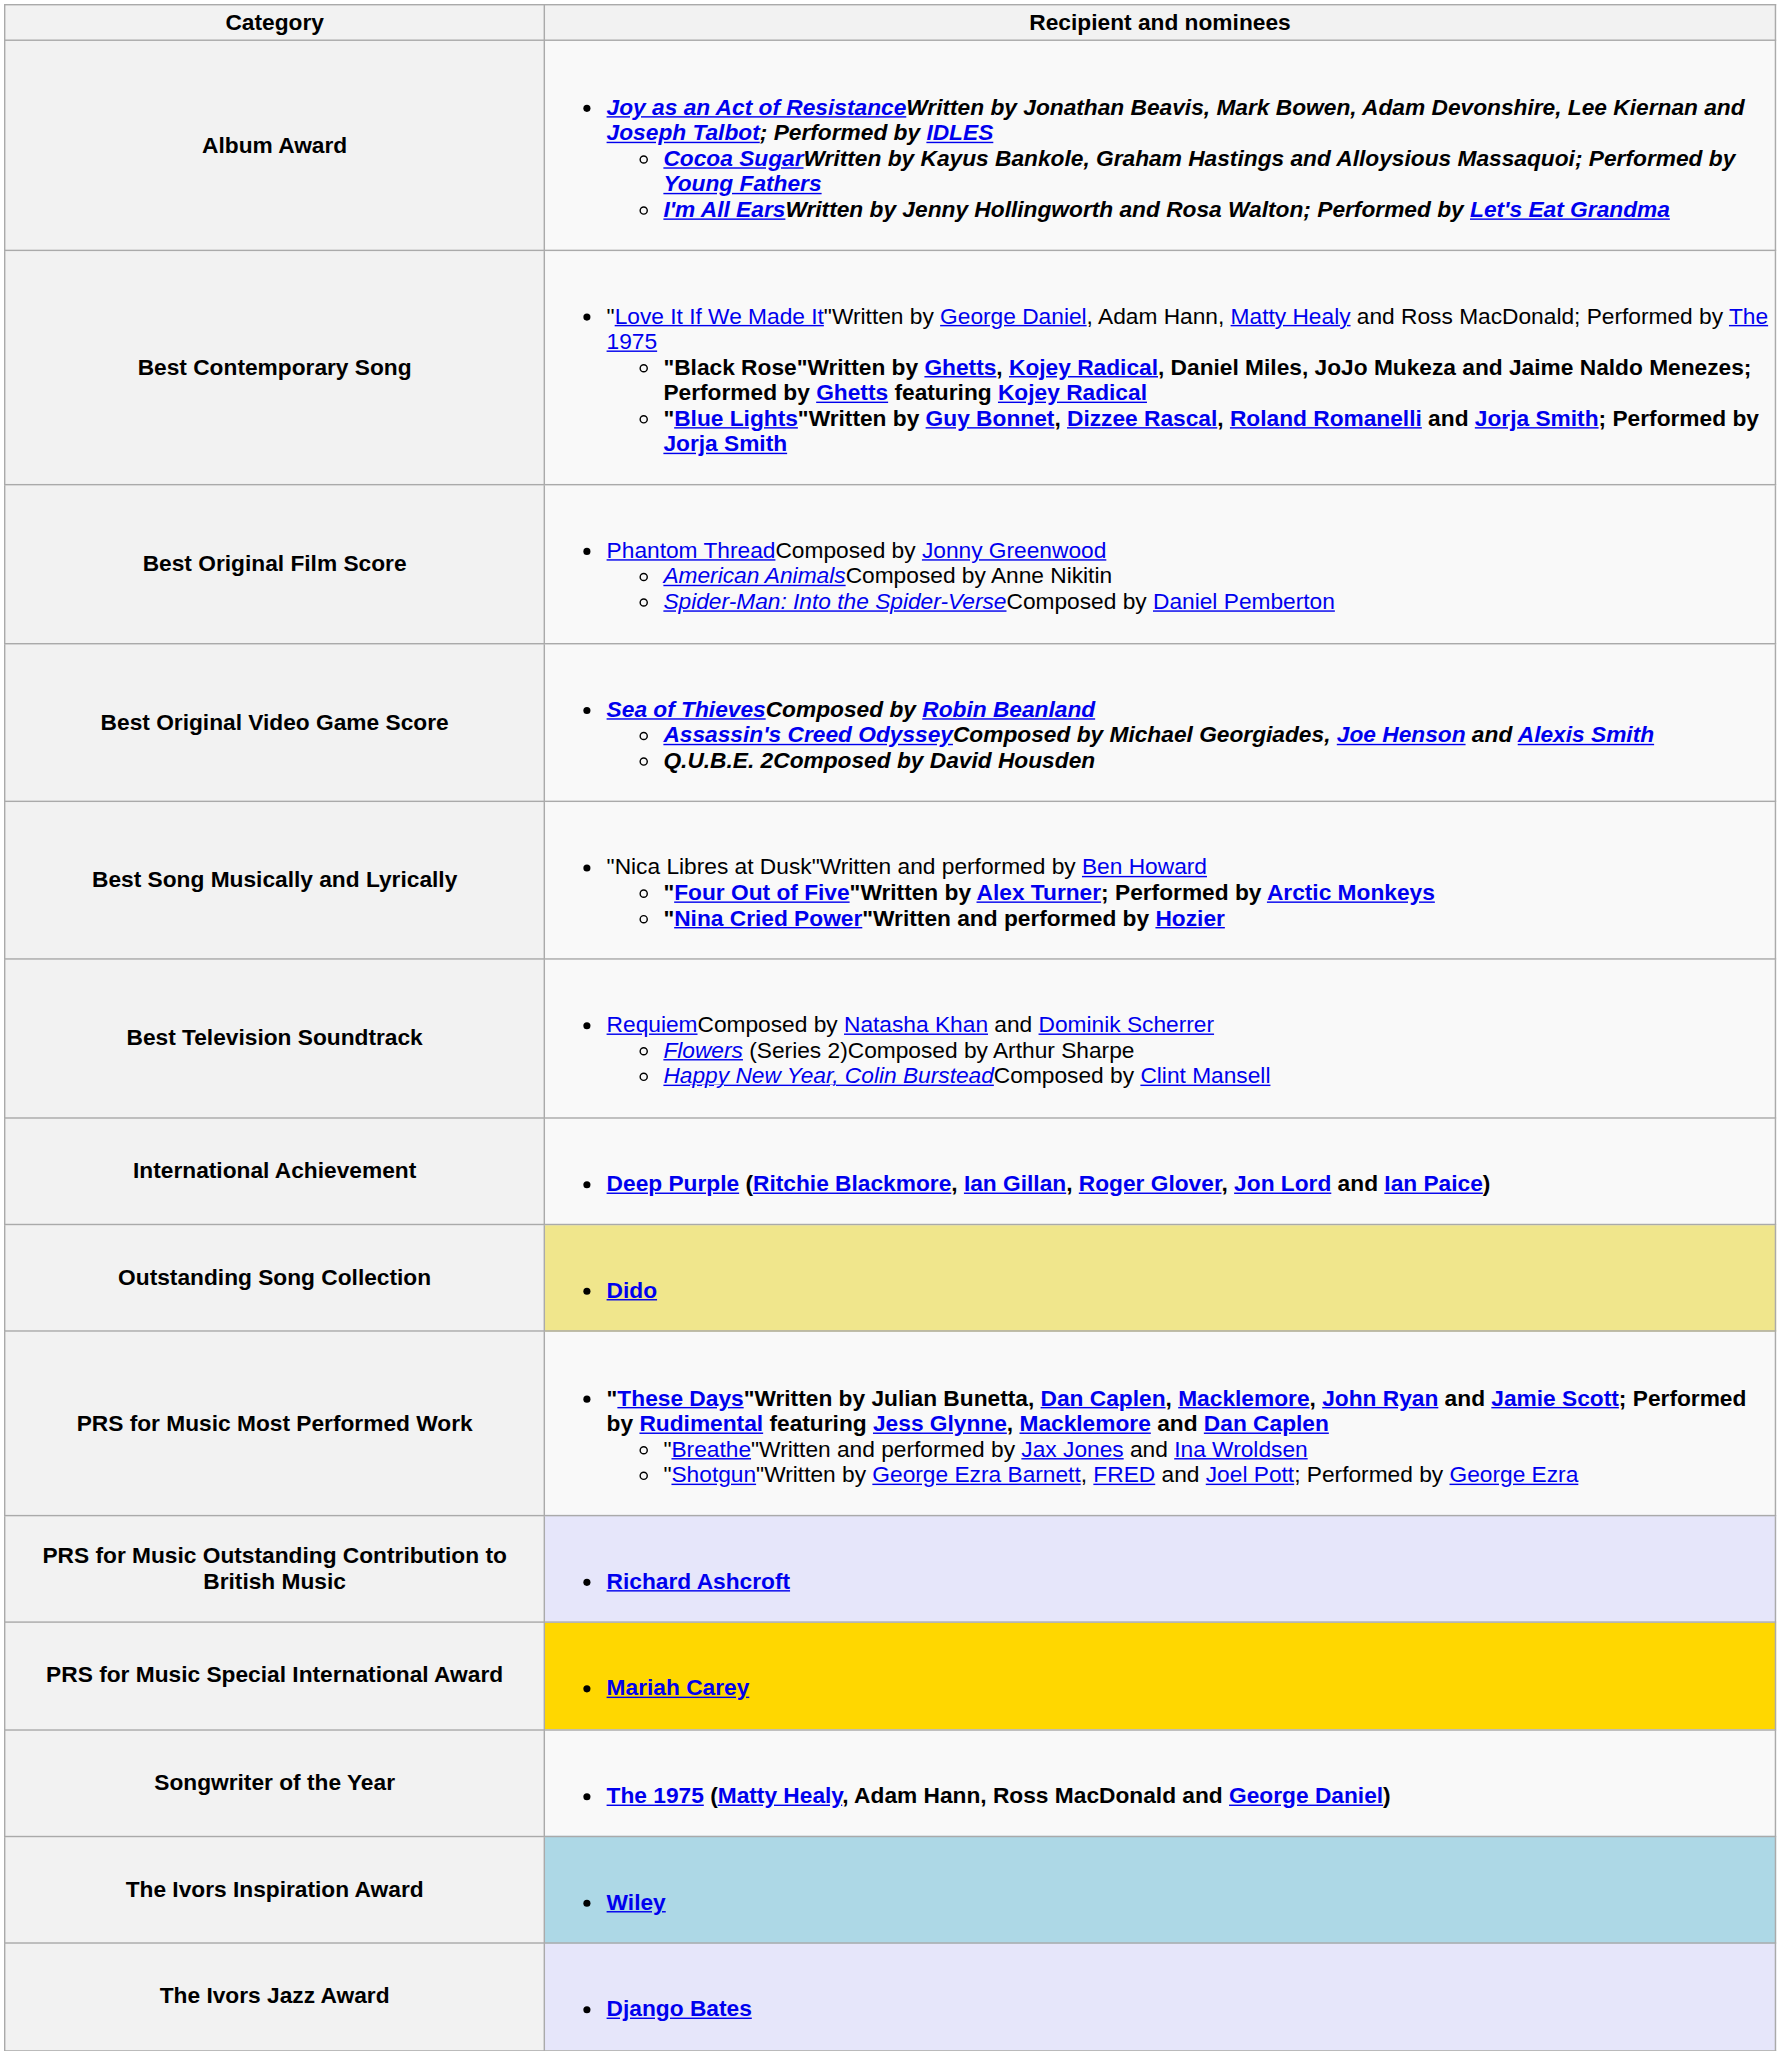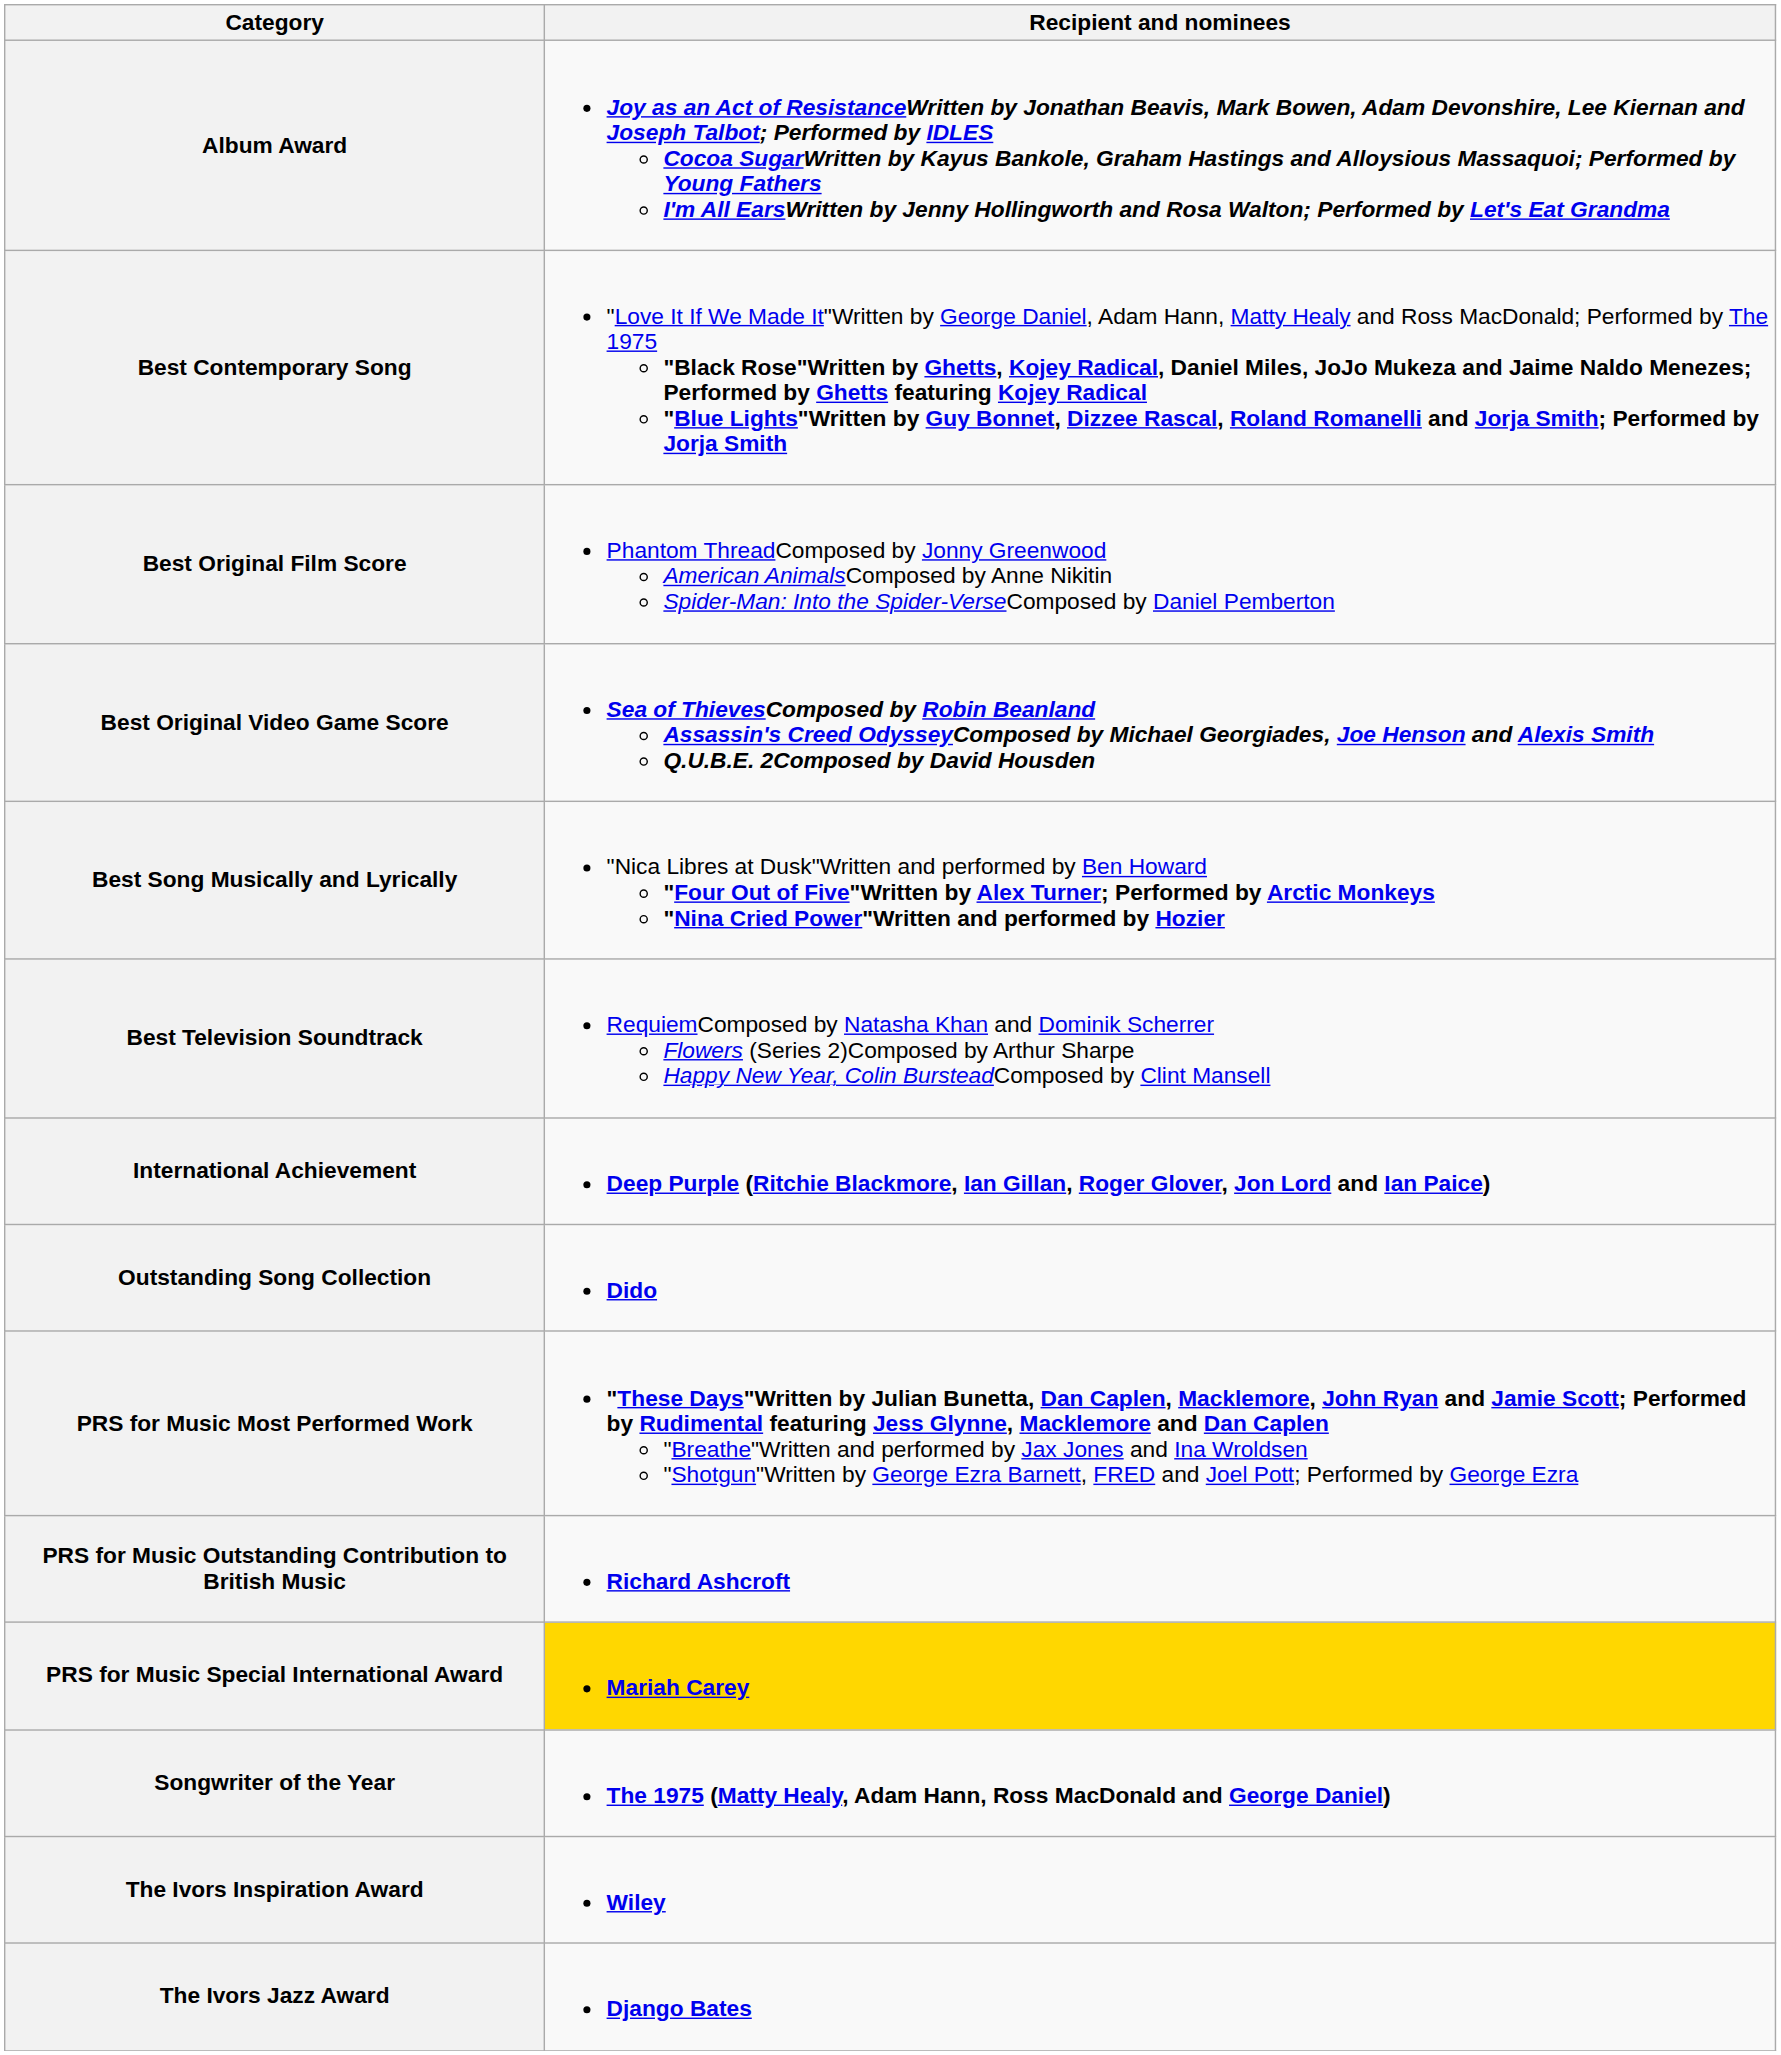(1160, 1291) khaki background -> (1160, 1291) no background
(1160, 1582) lavender background -> (1160, 1582) no background
(1160, 1903) lightblue background -> (1160, 1903) no background
(1160, 2010) lavender background -> (1160, 2010) no background
